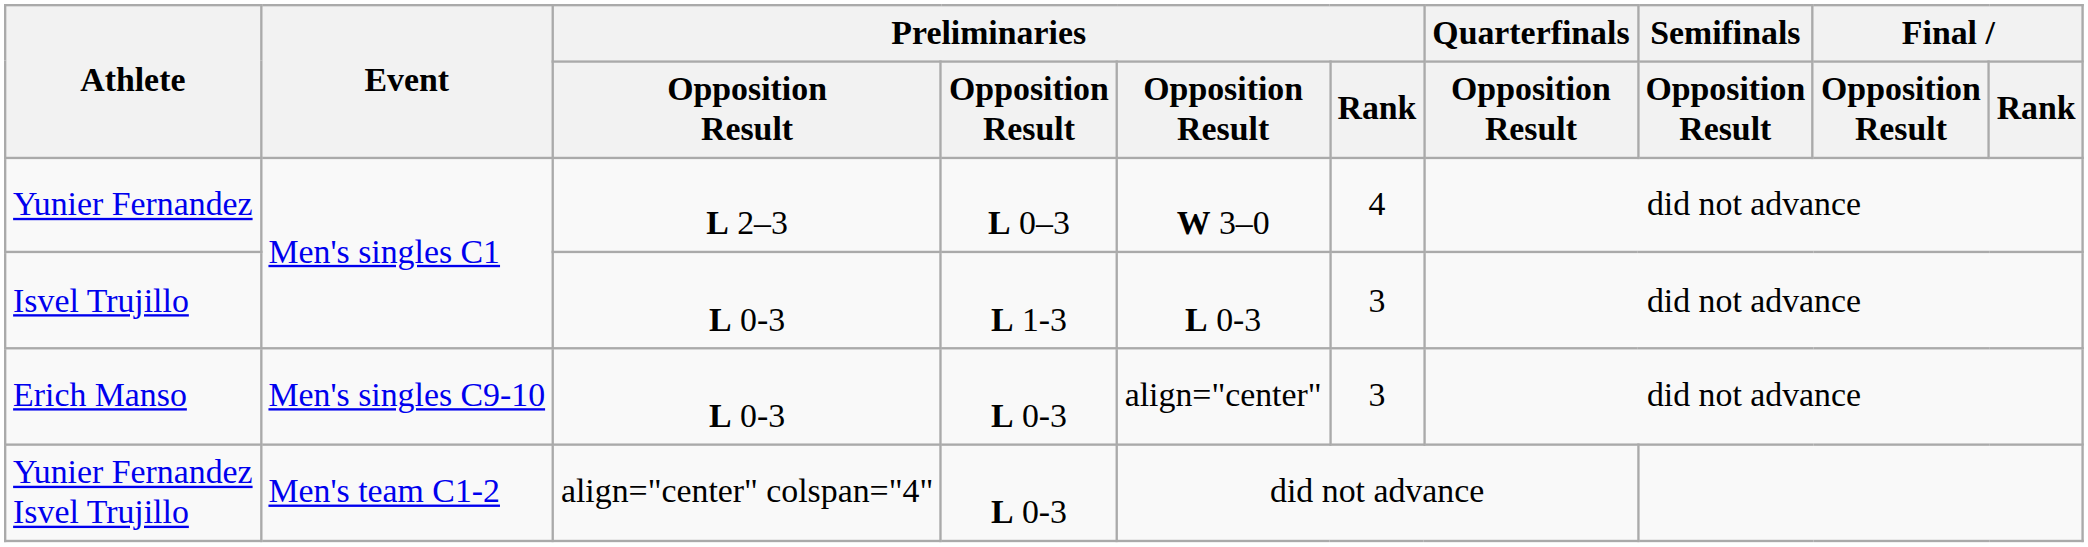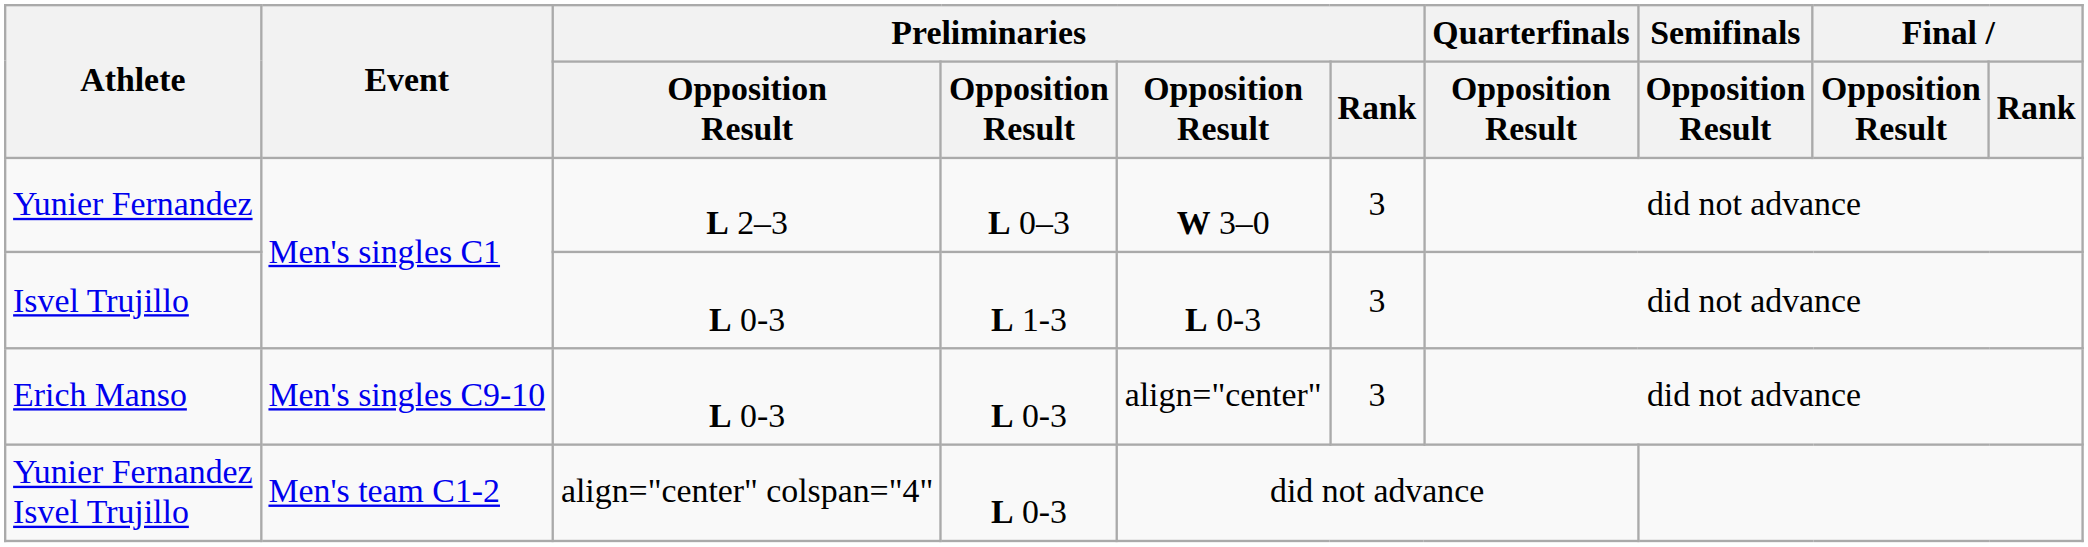(1377, 204) 4 -> (1377, 204) 3
